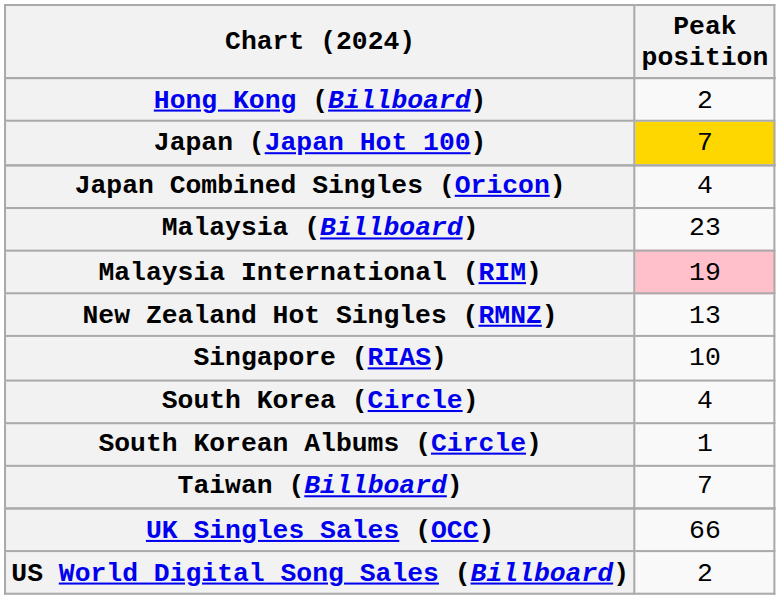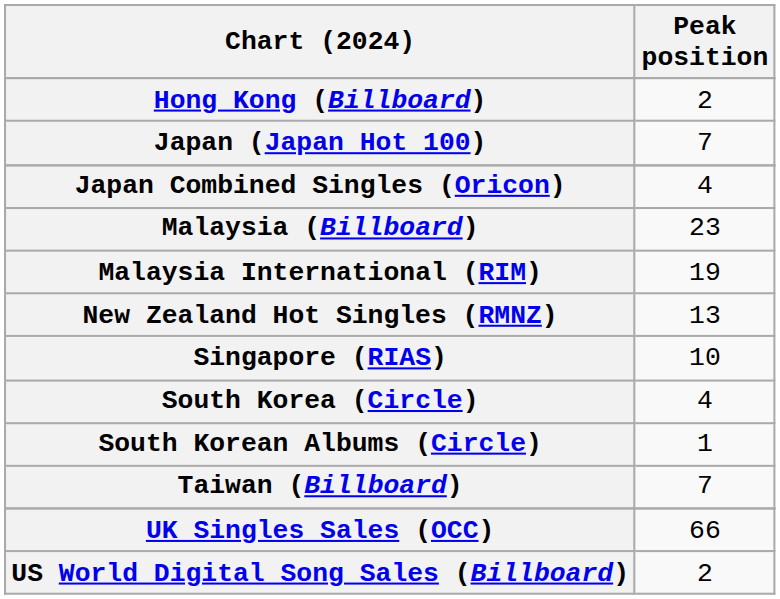(705, 143) gold background -> (705, 143) no background
(705, 272) pink background -> (705, 272) no background
